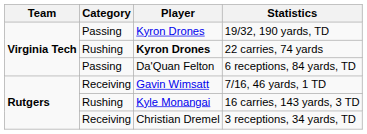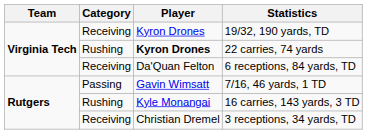(102, 31) Passing -> (106, 31) Receiving
(102, 66) Passing -> (106, 66) Receiving
(106, 84) Receiving -> (102, 84) Passing
